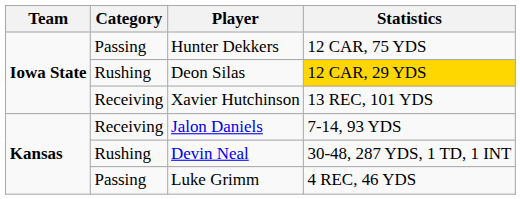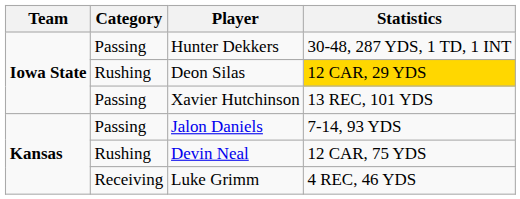(367, 45) 12 CAR, 75 YDS -> (409, 45) 30-48, 287 YDS, 1 TD, 1 INT
(129, 99) Receiving -> (120, 99) Passing
(129, 126) Receiving -> (120, 126) Passing
(409, 153) 30-48, 287 YDS, 1 TD, 1 INT -> (367, 153) 12 CAR, 75 YDS
(120, 180) Passing -> (129, 180) Receiving
